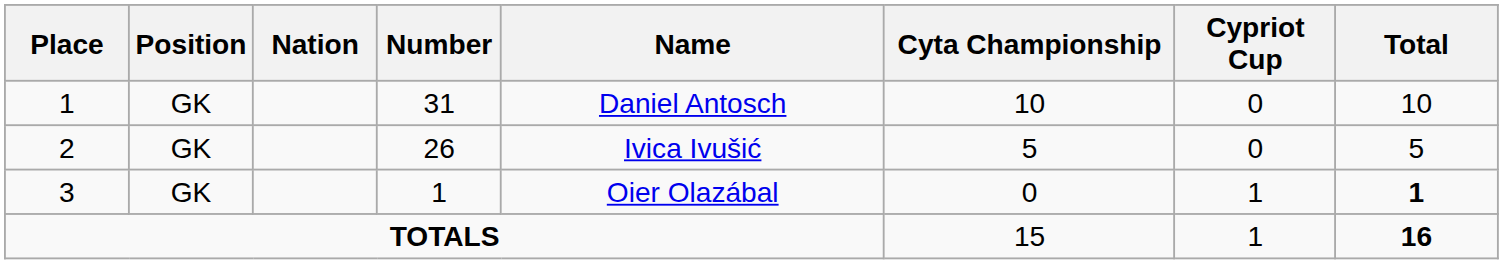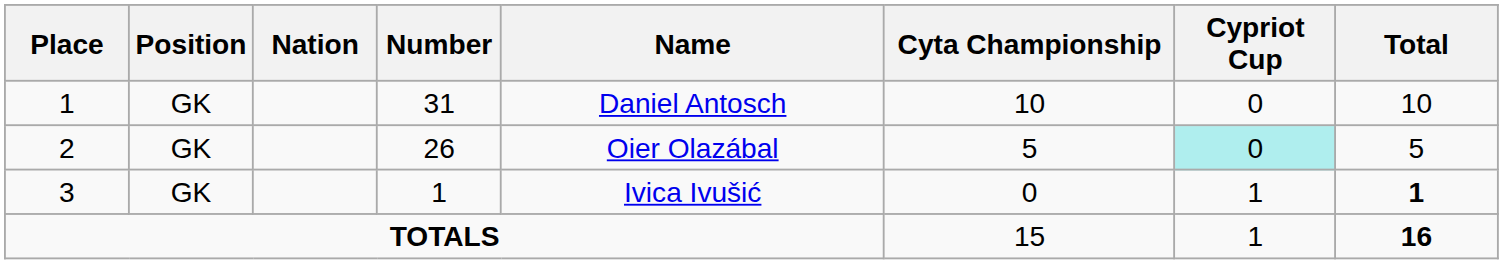(693, 148) Ivica Ivušić -> (693, 148) Oier Olazábal
(1255, 148) no background -> (1255, 148) paleturquoise background
(693, 192) Oier Olazábal -> (693, 192) Ivica Ivušić
